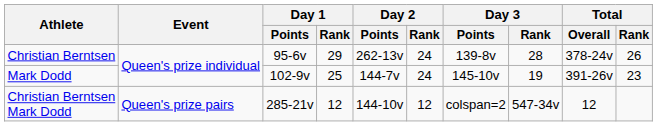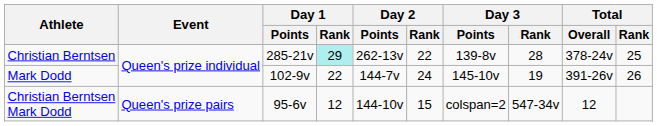(290, 55) 95-6v -> (290, 55) 285-21v
(335, 55) no background -> (335, 55) paleturquoise background
(424, 55) 24 -> (424, 55) 22
(634, 55) 26 -> (634, 55) 25
(335, 76) 25 -> (335, 76) 22
(634, 76) 23 -> (634, 76) 26
(290, 104) 285-21v -> (290, 104) 95-6v
(424, 104) 12 -> (424, 104) 15
